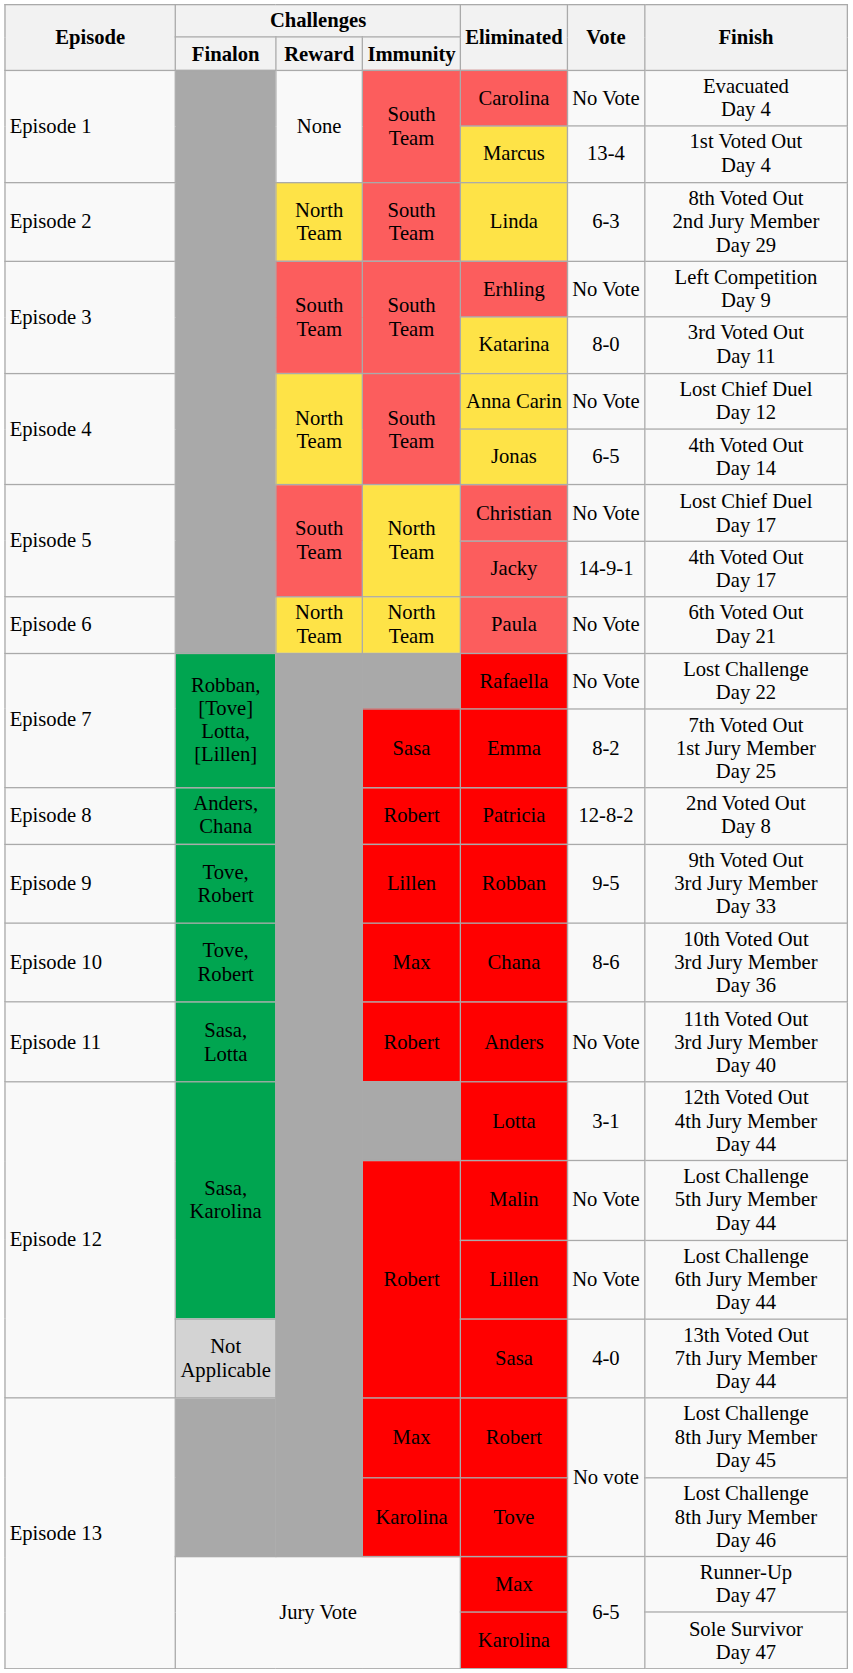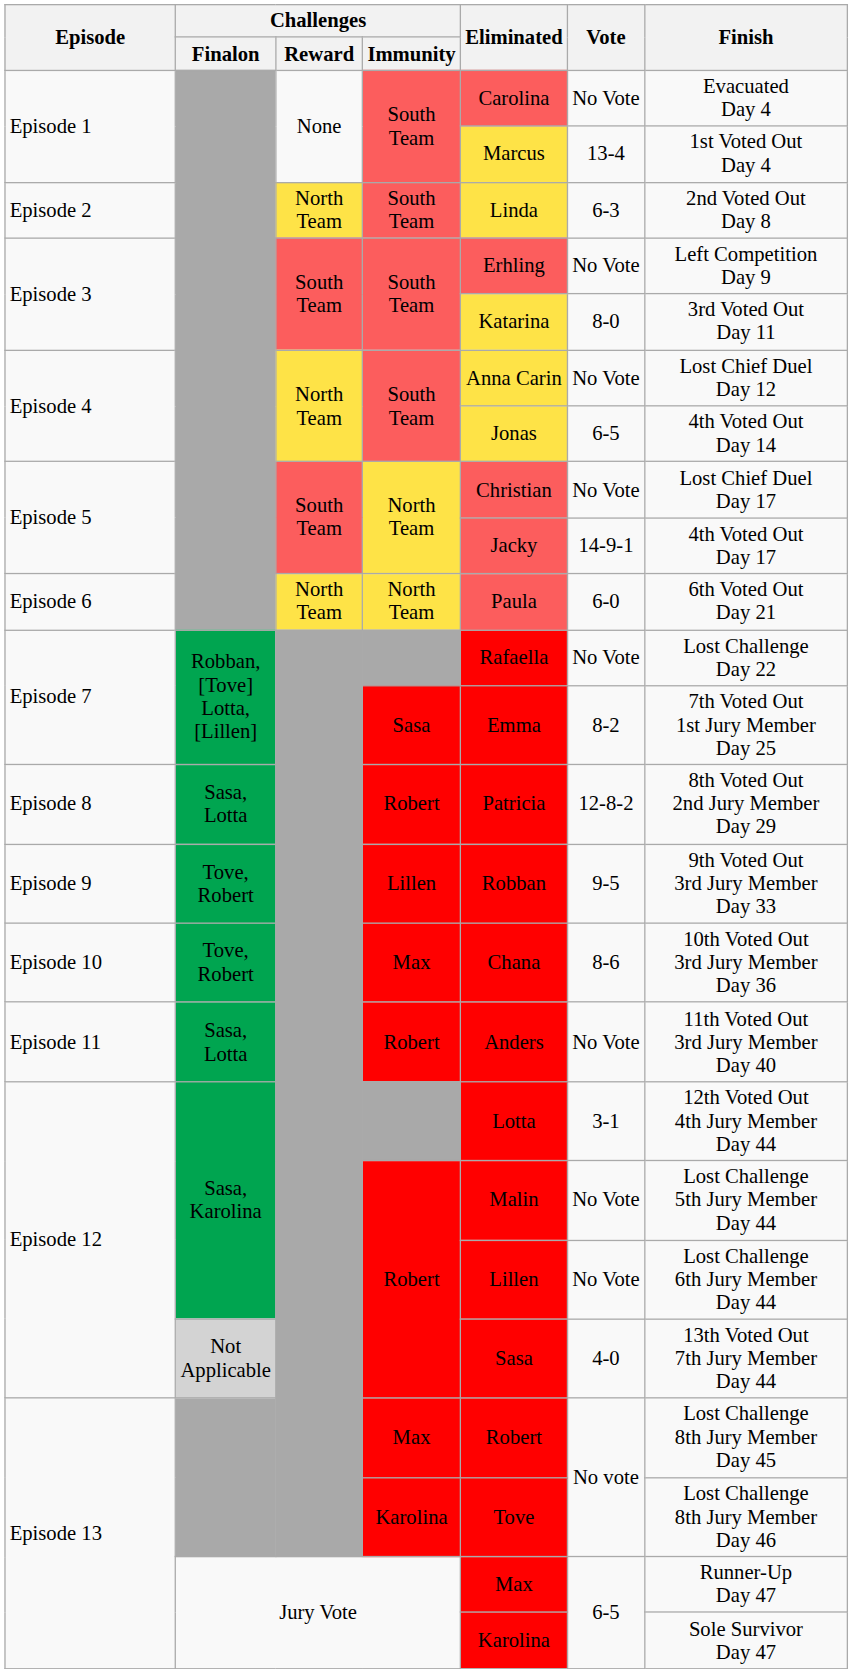(746, 221) 8th Voted Out 2nd Jury Member Day 29 -> (746, 209) 2nd Voted Out Day 8
(606, 624) No Vote -> (606, 601) 6-0
(226, 815) Anders, Chana -> (226, 804) Sasa, Lotta
(746, 815) 2nd Voted Out Day 8 -> (746, 804) 8th Voted Out 2nd Jury Member Day 29
